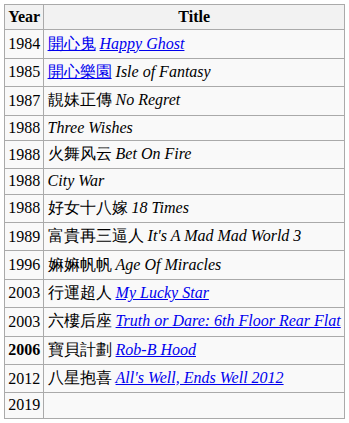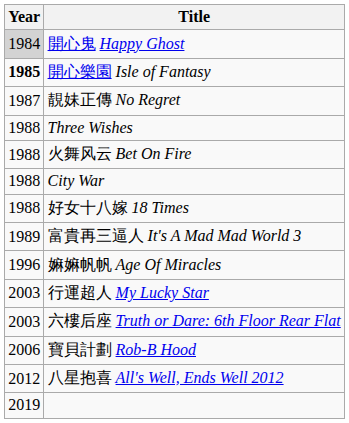(24, 44) no background -> (24, 44) lightgrey background
(24, 72) normal -> (24, 72) bold
(24, 350) bold -> (24, 350) normal
